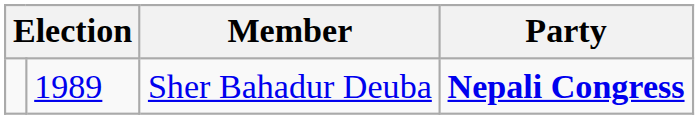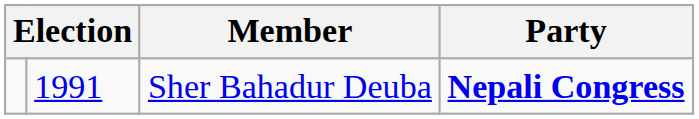(68, 85) 1989 -> (68, 85) 1991
